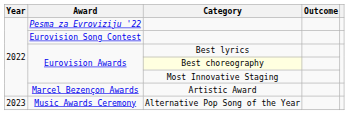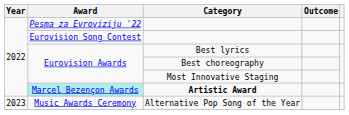(223, 63) lightyellow background -> (223, 63) no background
(85, 90) no background -> (85, 90) paleturquoise background
(223, 90) normal -> (223, 90) bold
